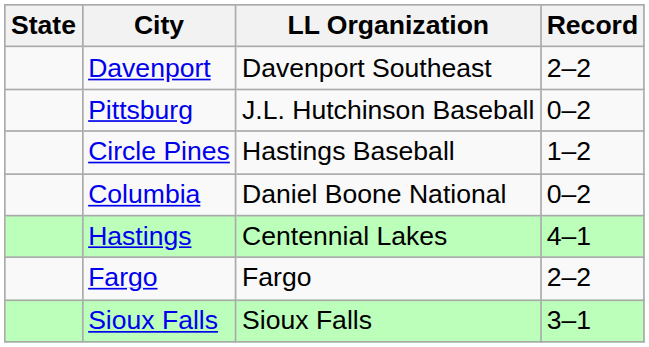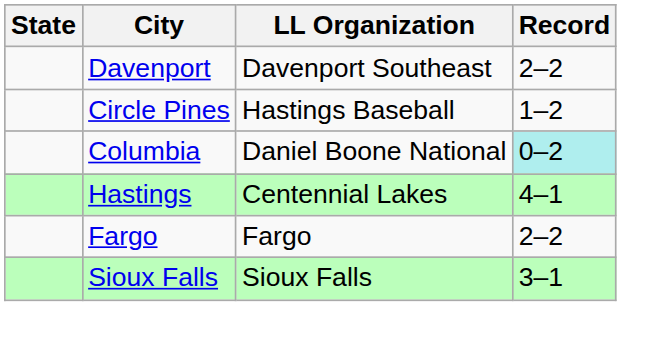- row: (141, 109)
(569, 194) no background -> (541, 151) paleturquoise background
